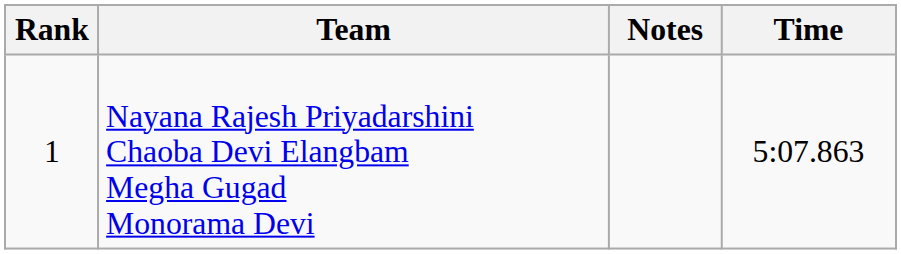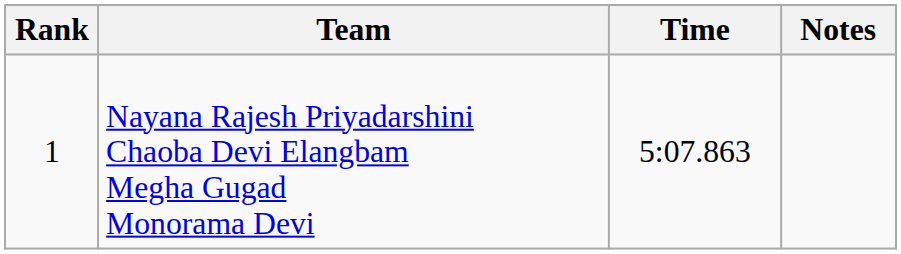columns swapped: (808, 29) <-> (665, 29)
